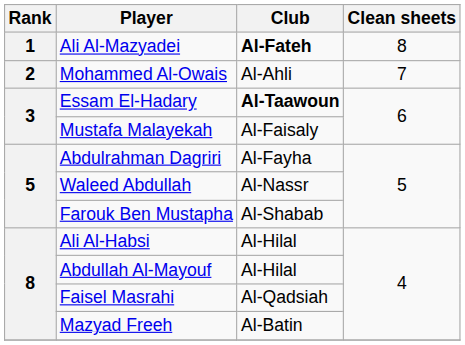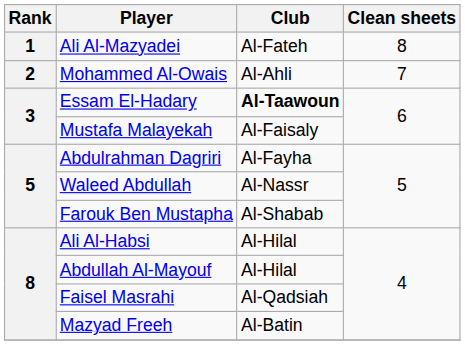(276, 46) bold -> (274, 46) normal
